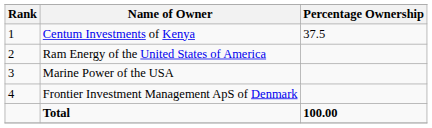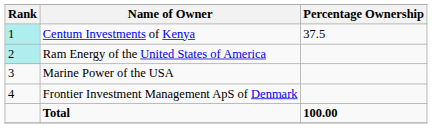(11, 34) no background -> (11, 34) paleturquoise background
(11, 53) no background -> (11, 53) paleturquoise background
